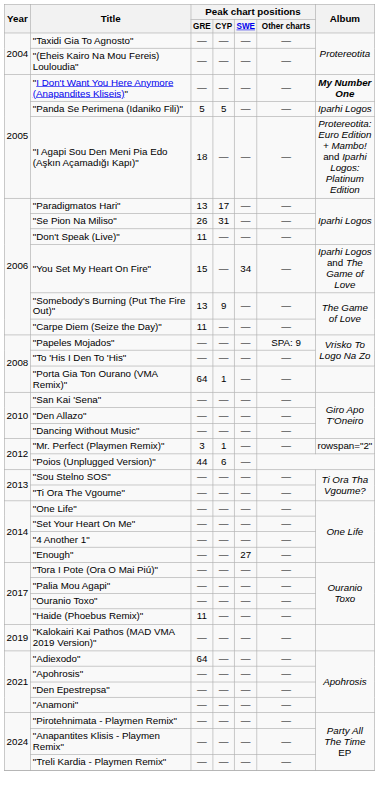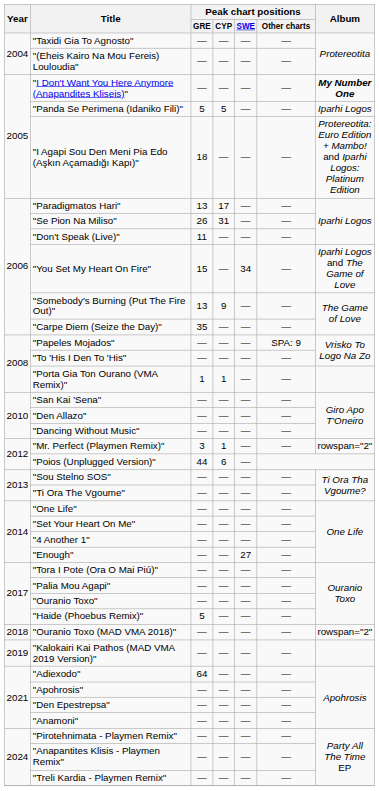(202, 327) 11 -> (202, 327) 35
(202, 379) 64 -> (202, 379) 1
(202, 616) 11 -> (202, 616) 5
+ row: (104, 632)
